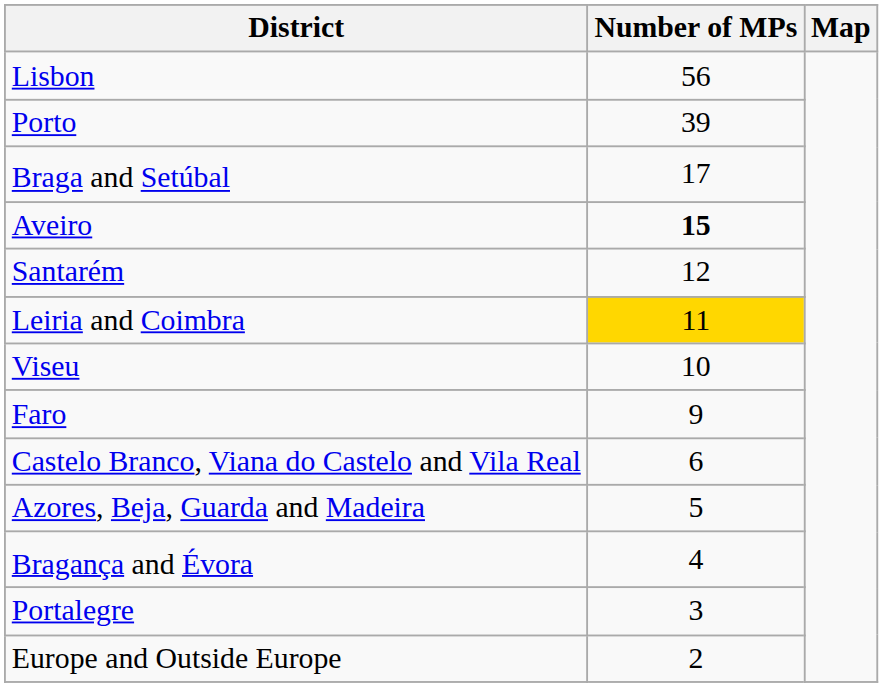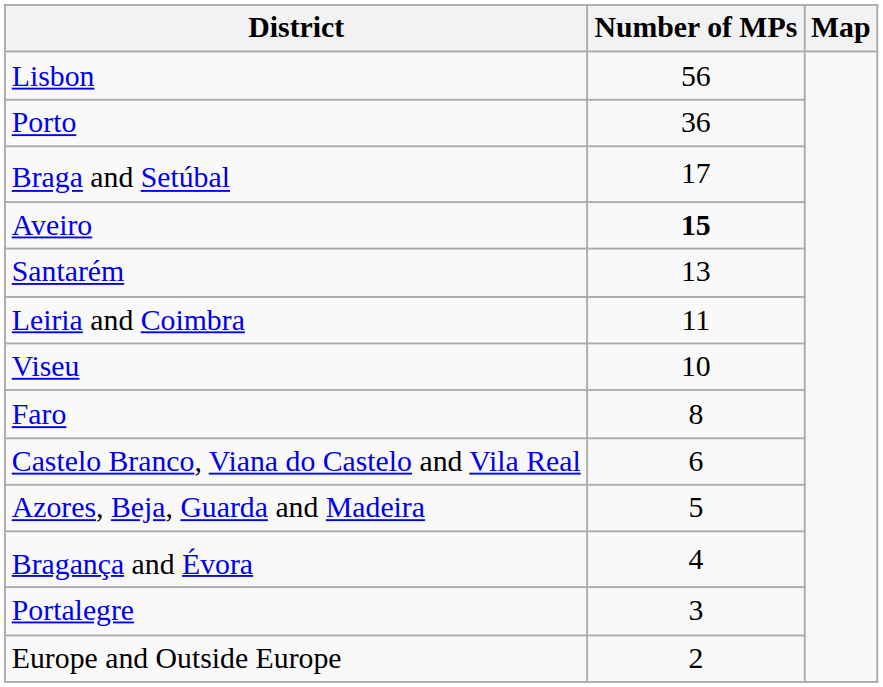(696, 122) 39 -> (696, 122) 36
(696, 272) 12 -> (696, 272) 13
(696, 319) gold background -> (696, 319) no background
(696, 413) 9 -> (696, 413) 8
